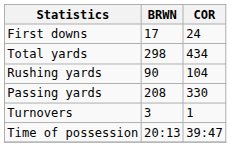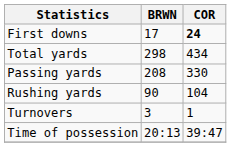(194, 34) normal -> (194, 34) bold
rows swapped: (55, 73) <-> (55, 93)
